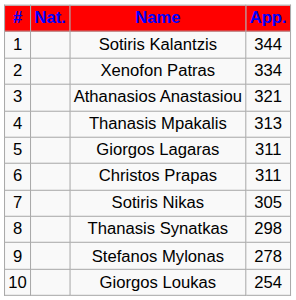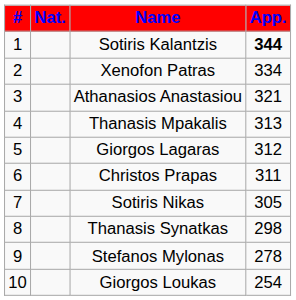(268, 44) normal -> (268, 44) bold
(268, 150) 311 -> (268, 150) 312
